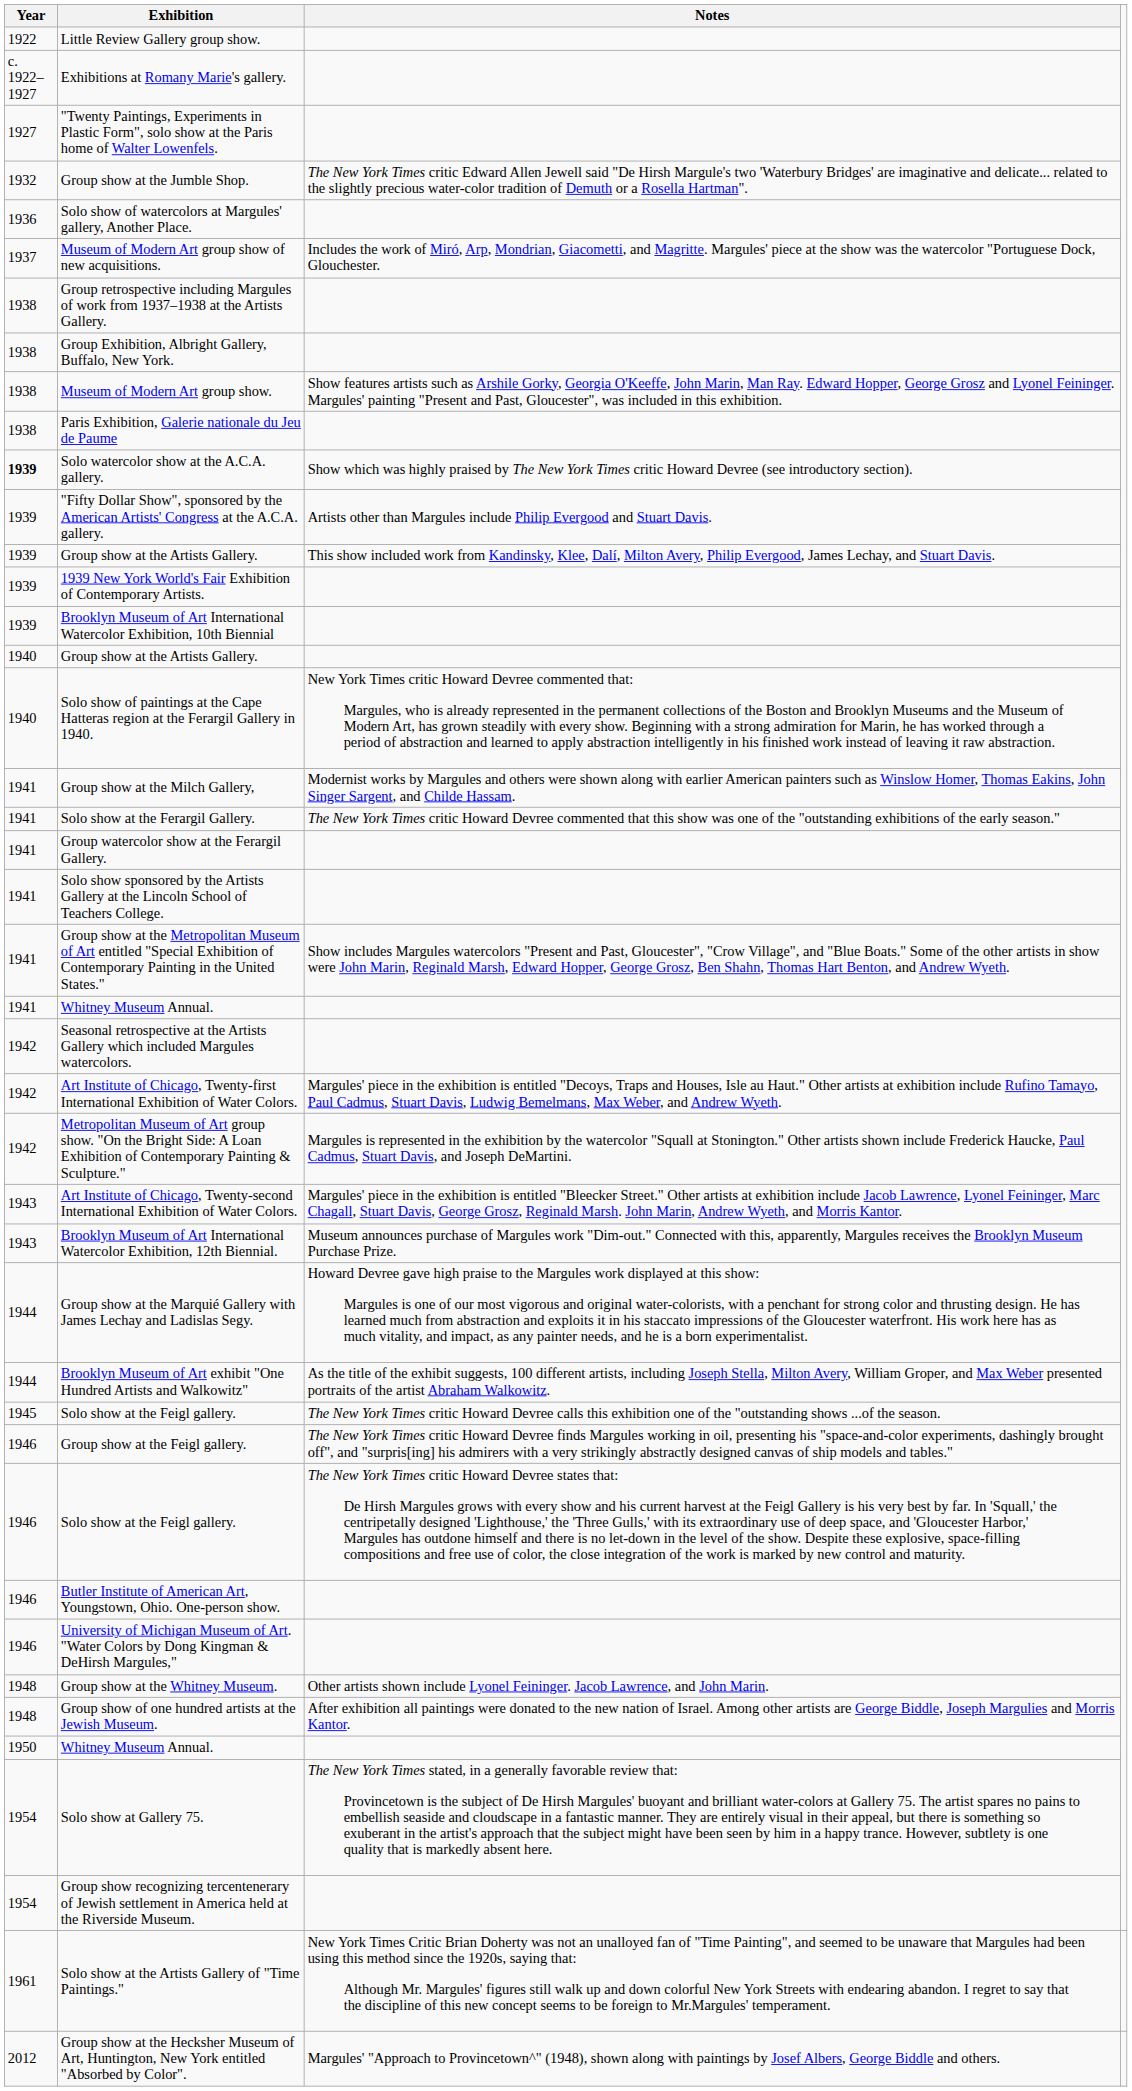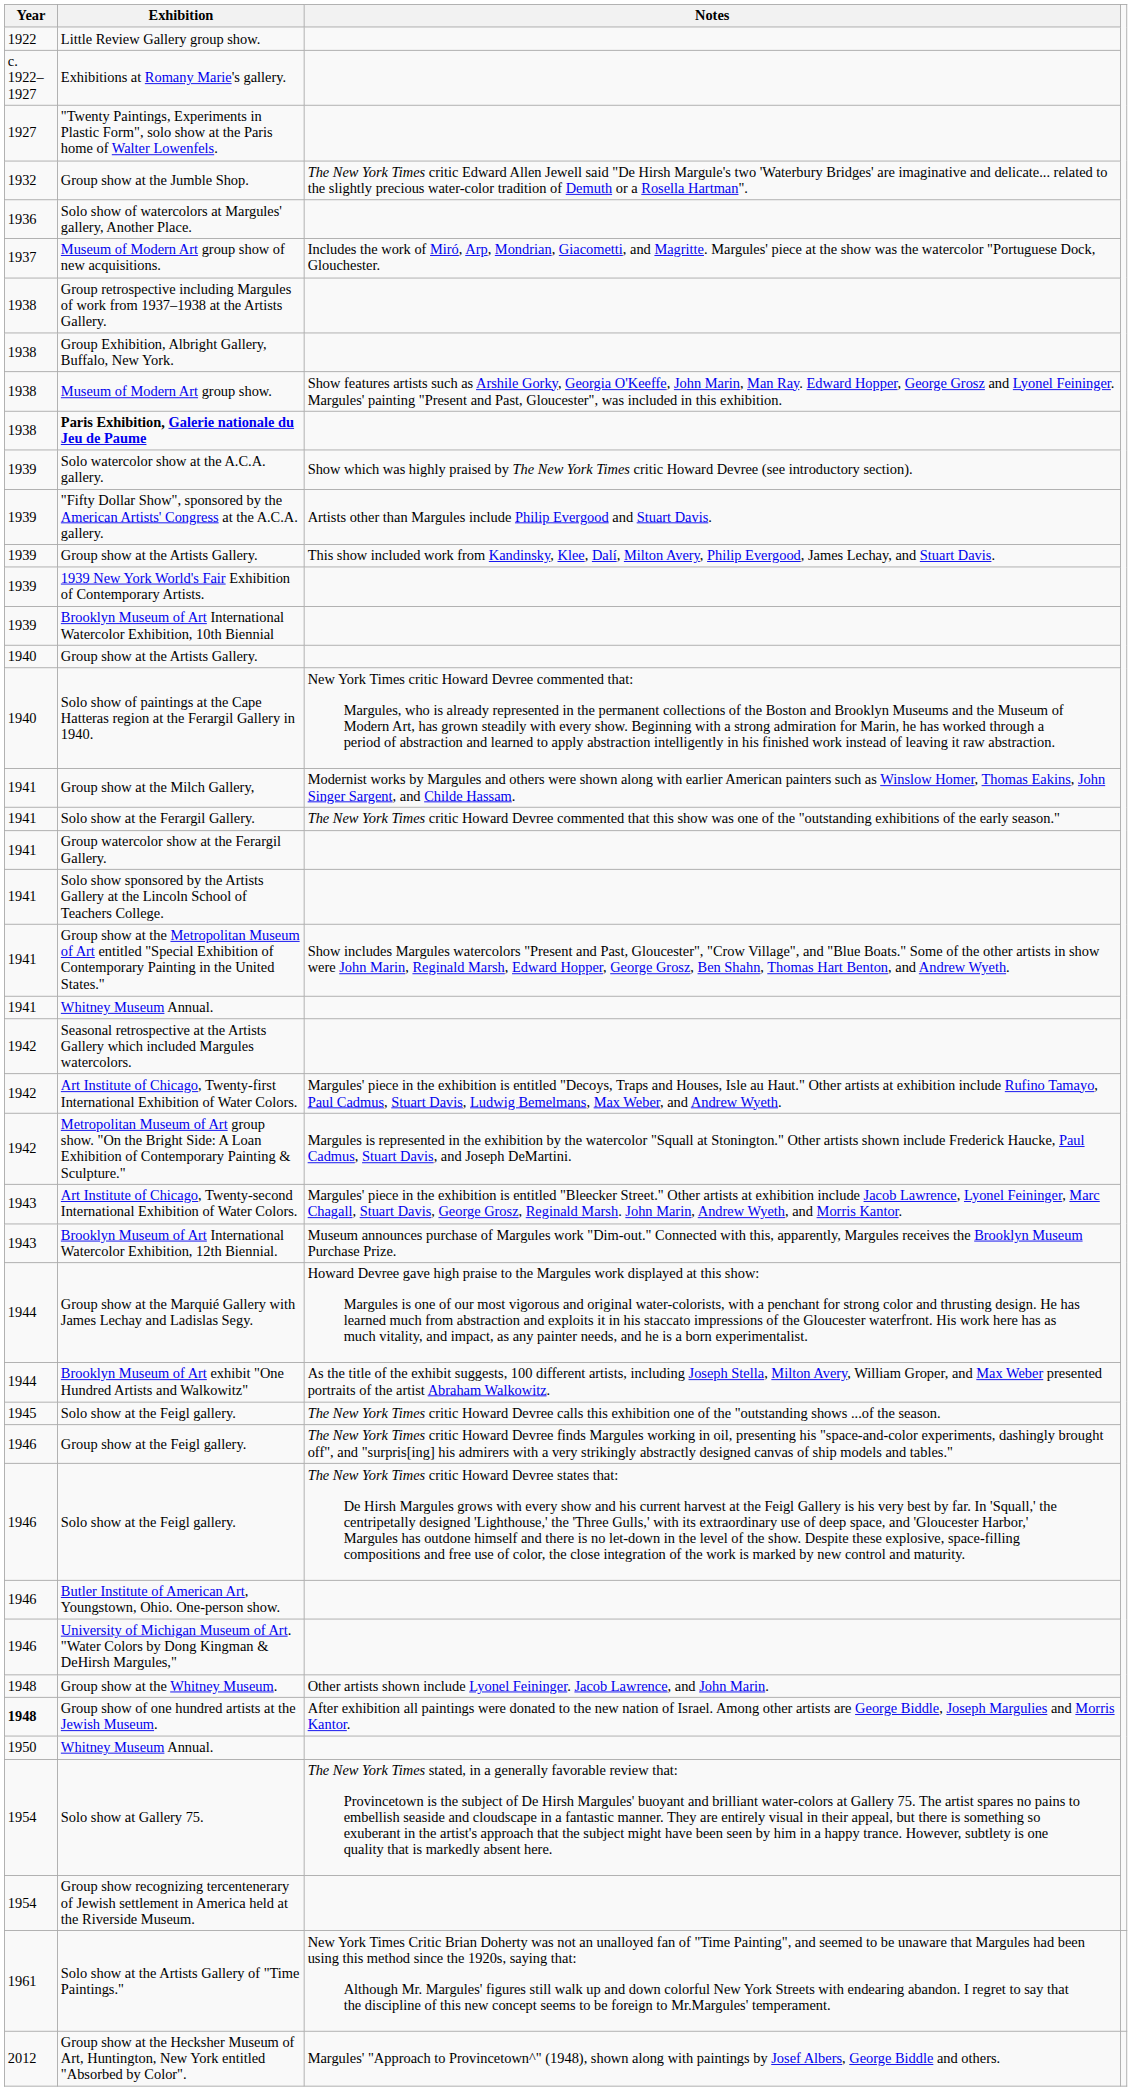(181, 430) normal -> (177, 430) bold
(22, 469) bold -> (22, 469) normal
(22, 1716) normal -> (22, 1716) bold
